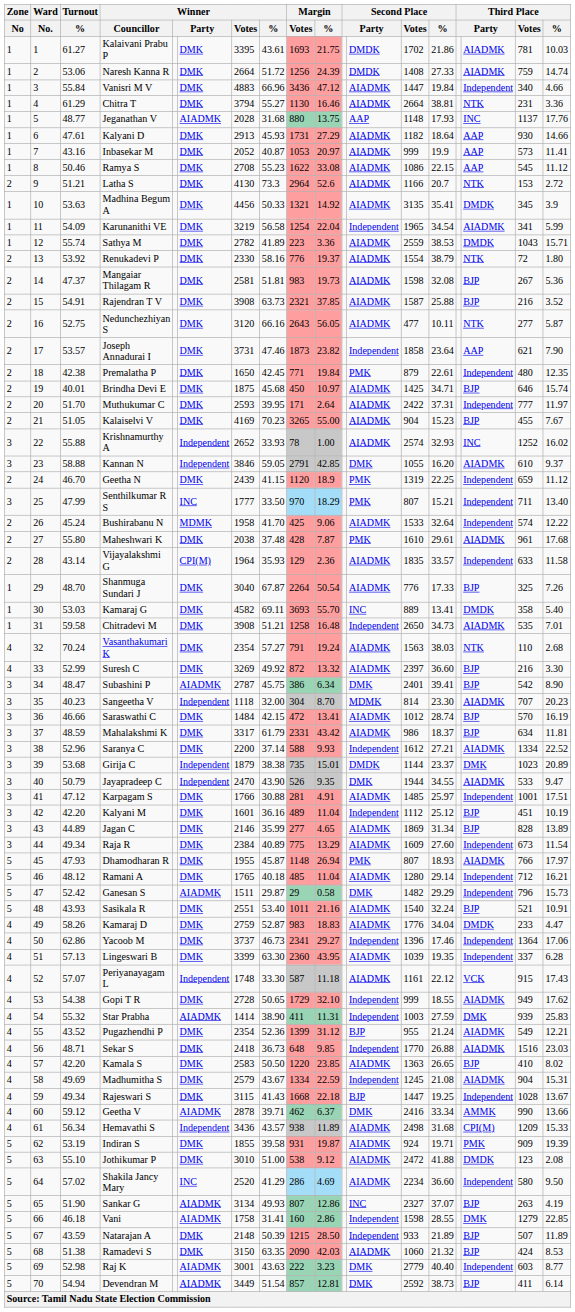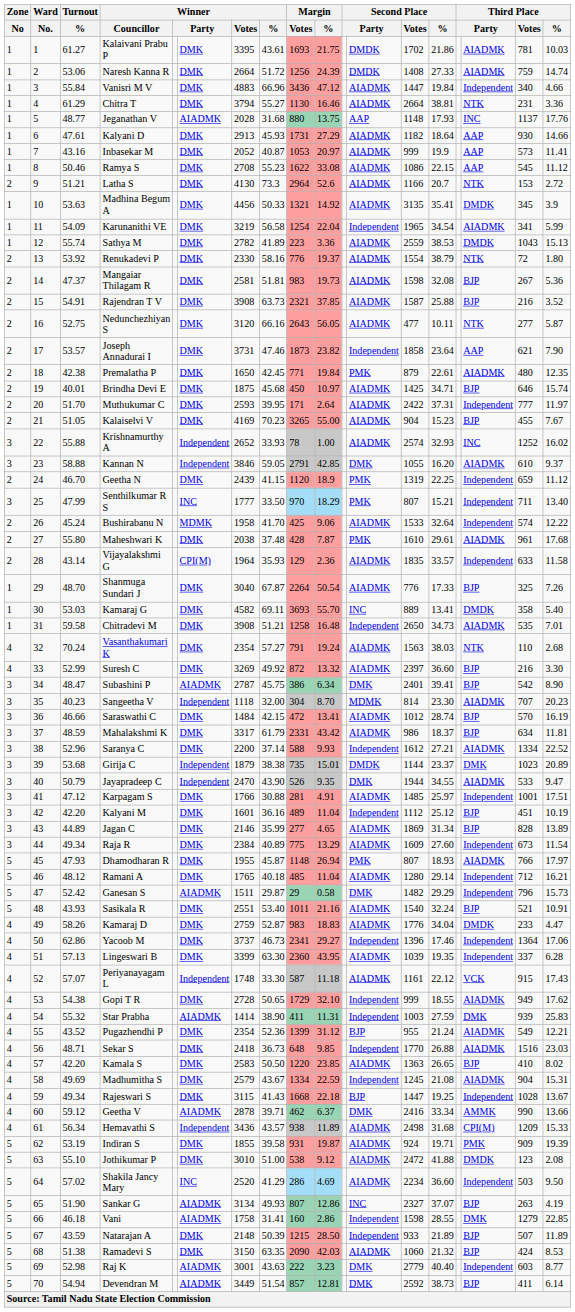(557, 242) 15.71 -> (557, 242) 15.13
(488, 372) Independent -> (484, 372) AIADMK
(525, 1182) 580 -> (525, 1182) 503
